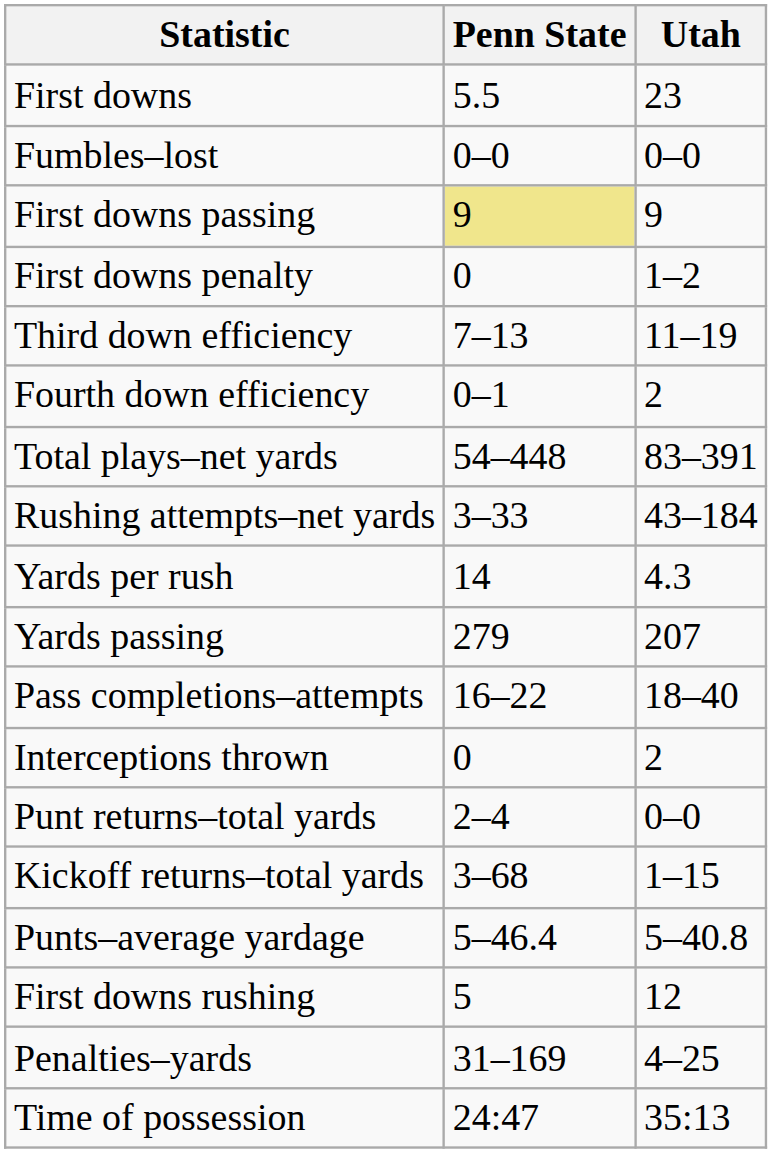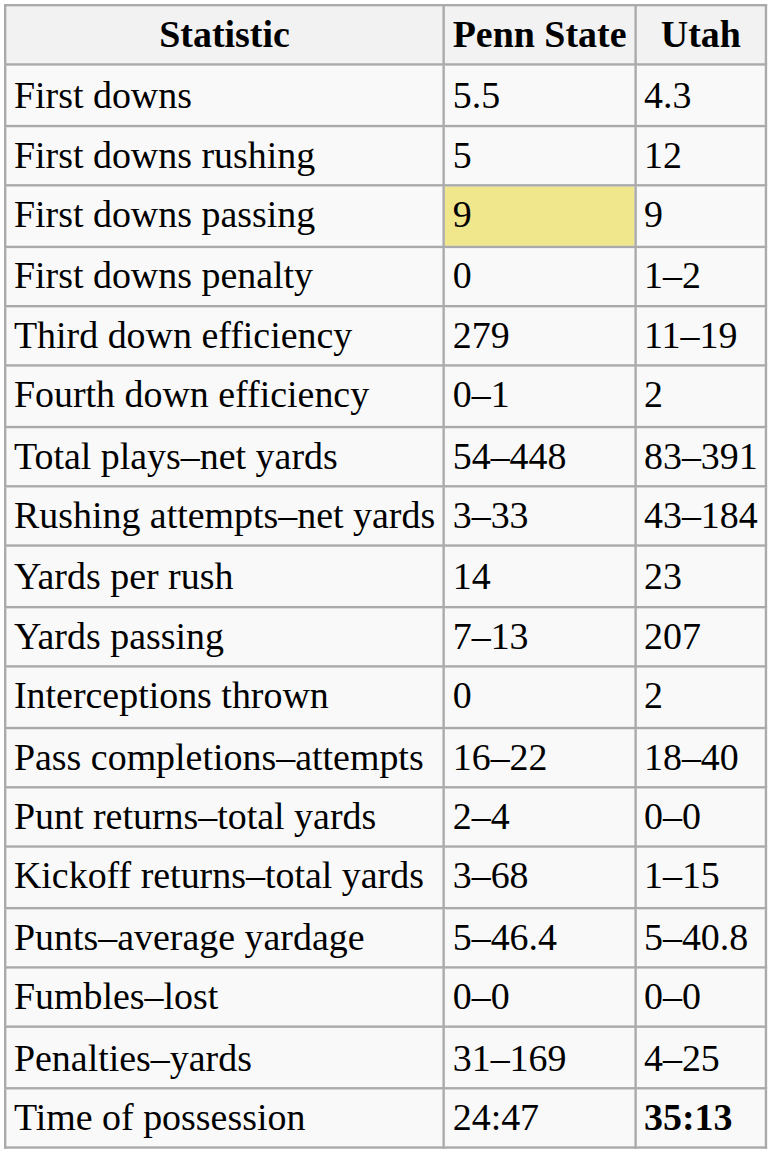(663, 94) 23 -> (668, 94) 4.3
rows swapped: (165, 996) <-> (116, 154)
(491, 335) 7–13 -> (481, 335) 279
(668, 575) 4.3 -> (663, 575) 23
(481, 635) 279 -> (491, 635) 7–13
rows swapped: (219, 696) <-> (171, 756)
(687, 1117) normal -> (688, 1117) bold
